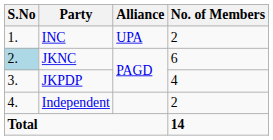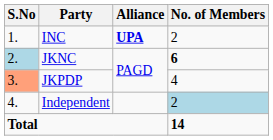(129, 37) normal -> (130, 37) bold
(174, 59) normal -> (174, 59) bold
(13, 80) no background -> (13, 80) lightsalmon background
(174, 102) no background -> (174, 102) lightblue background
